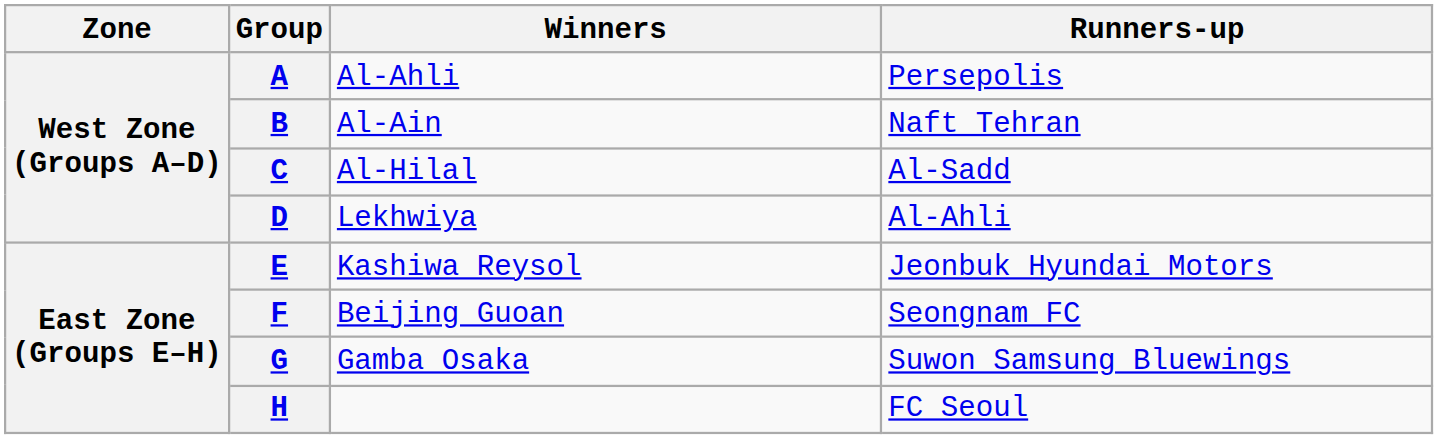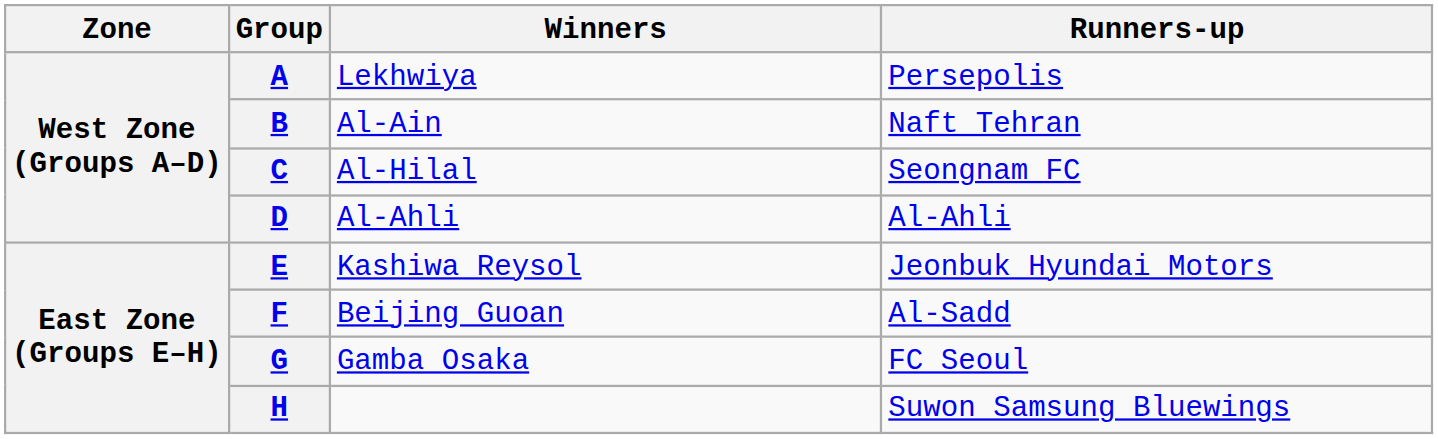(398, 76) Al-Ahli -> (407, 76) Lekhwiya
(950, 171) Al-Sadd -> (984, 171) Seongnam FC
(407, 219) Lekhwiya -> (398, 219) Al-Ahli
(984, 314) Seongnam FC -> (950, 314) Al-Sadd
(1089, 361) Suwon Samsung Bluewings -> (958, 361) FC Seoul
(958, 409) FC Seoul -> (1089, 409) Suwon Samsung Bluewings
